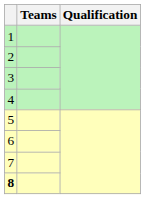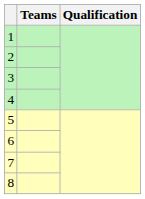(11, 183) bold -> (11, 183) normal
